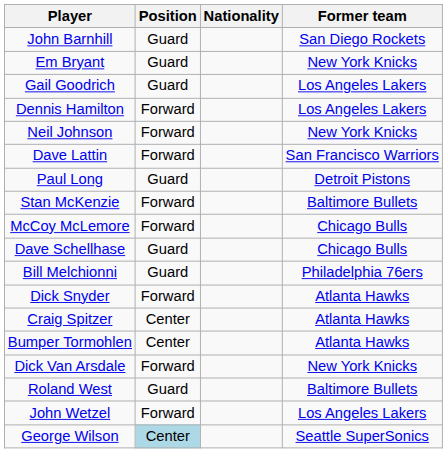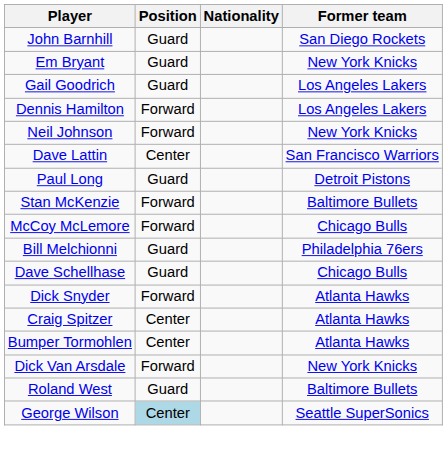(168, 156) Forward -> (168, 156) Center
rows swapped: (70, 272) <-> (70, 249)
- row: (70, 413)
